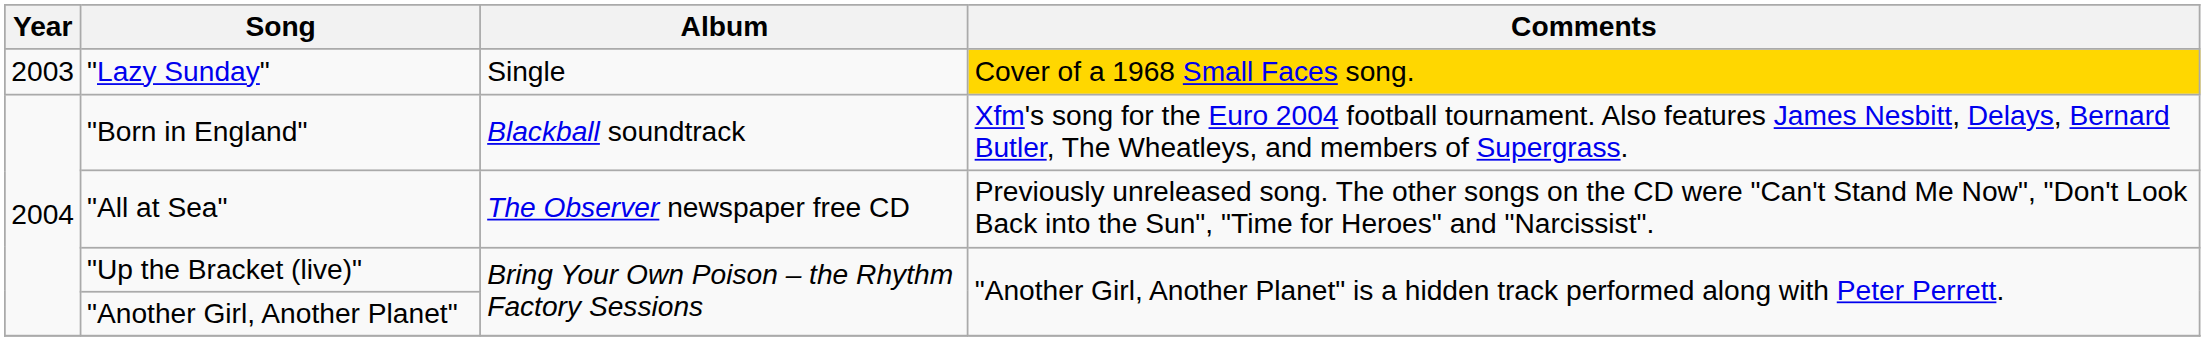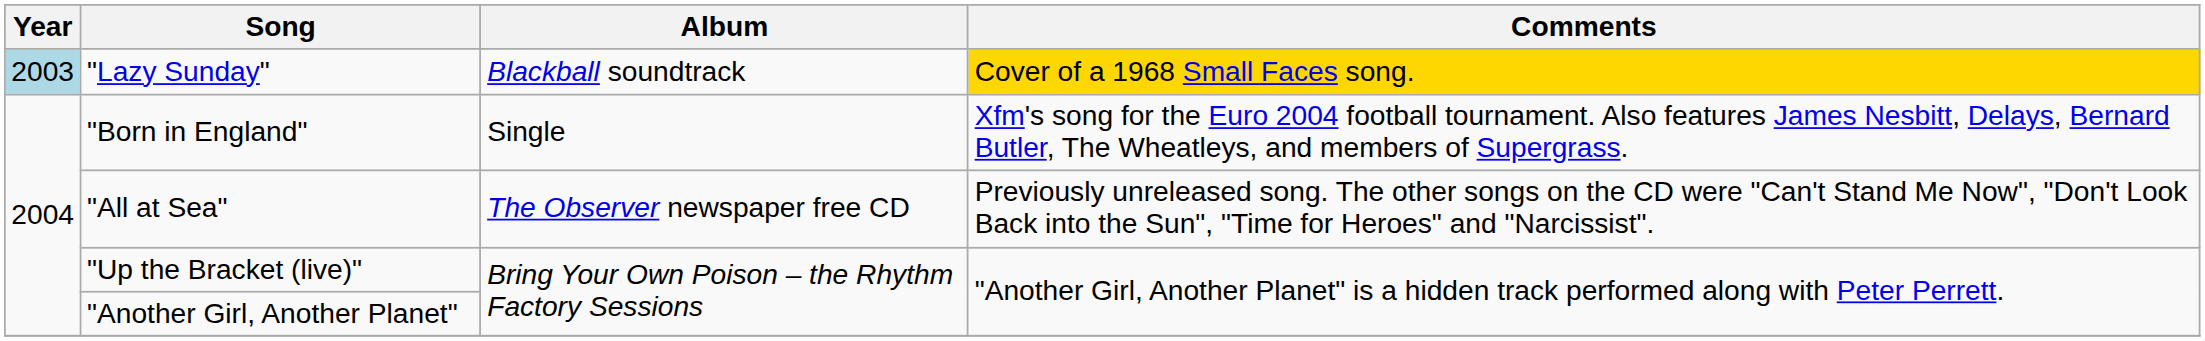(43, 71) no background -> (43, 71) lightblue background
(526, 71) Single -> (616, 71) Blackball soundtrack
(616, 131) Blackball soundtrack -> (526, 131) Single
